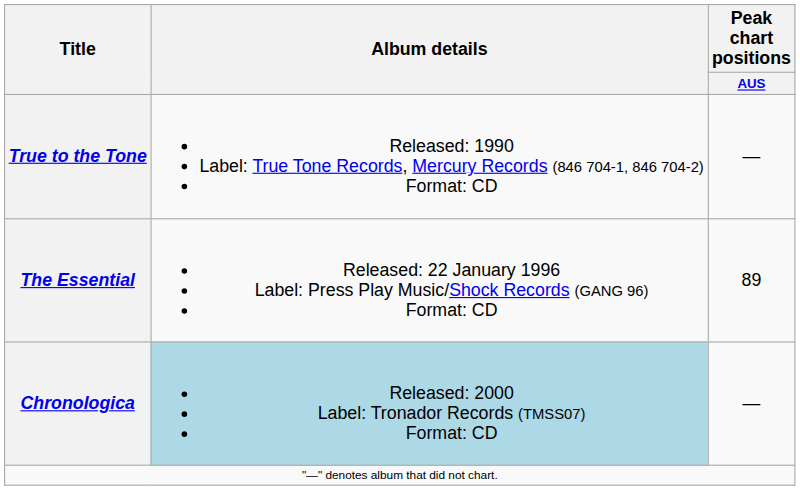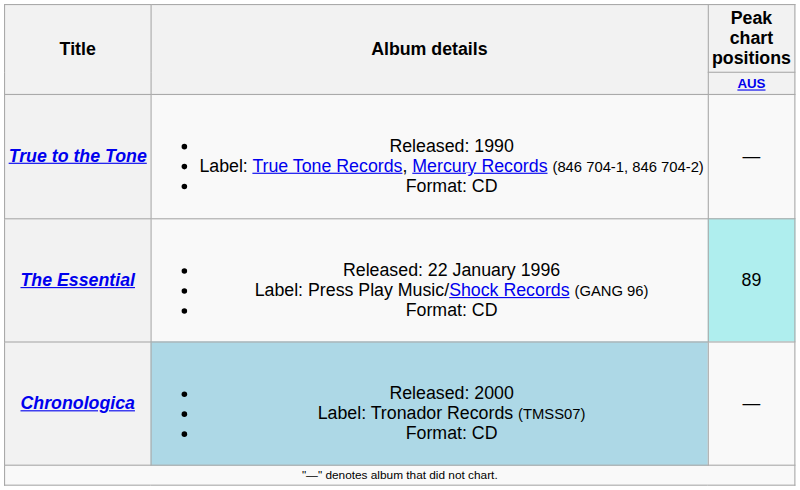(751, 280) no background -> (751, 280) paleturquoise background
